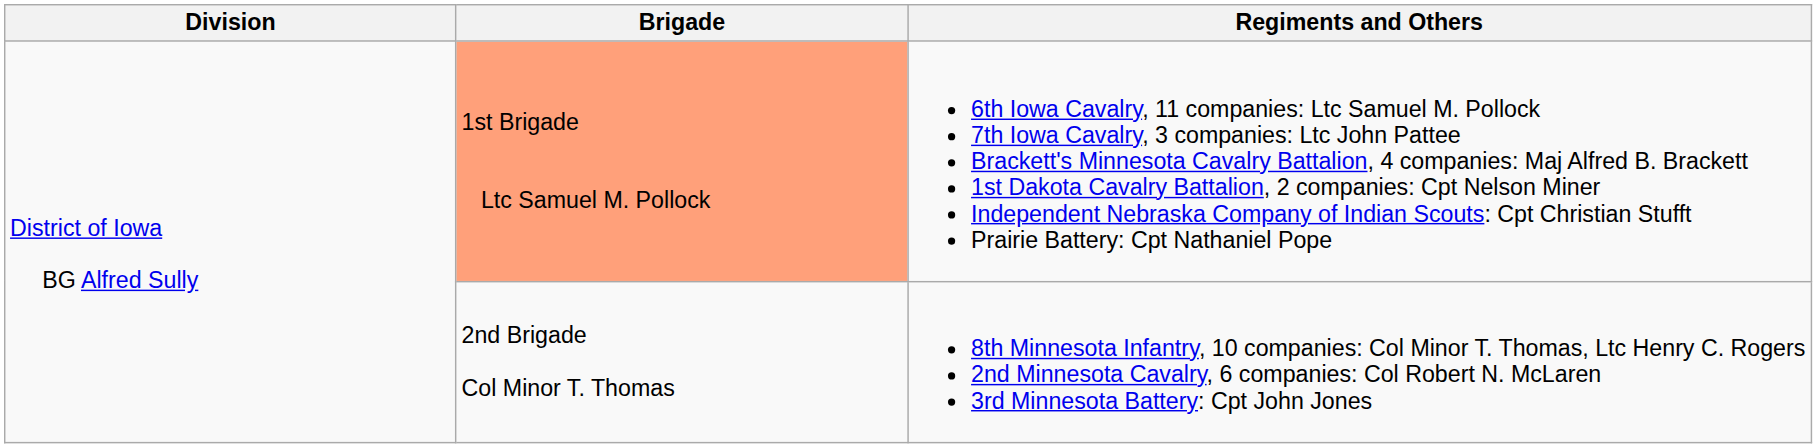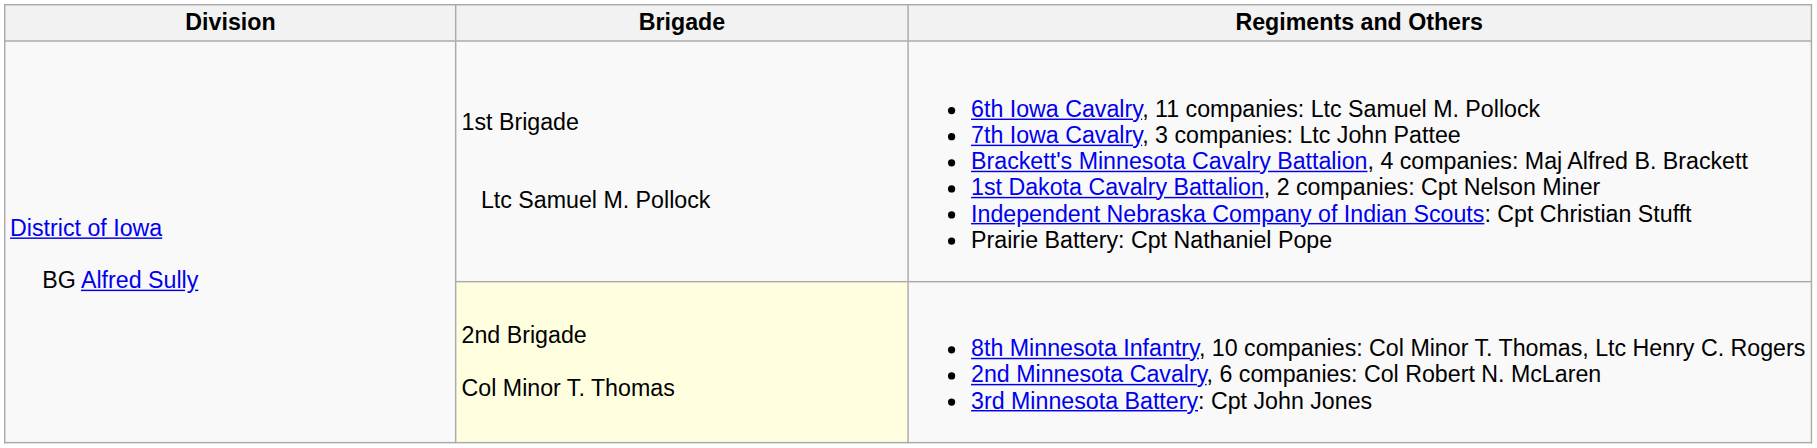(586, 161) lightsalmon background -> (586, 161) no background
(568, 361) no background -> (568, 361) lightyellow background
